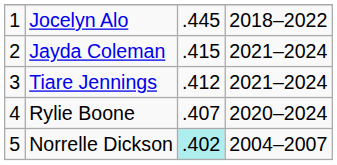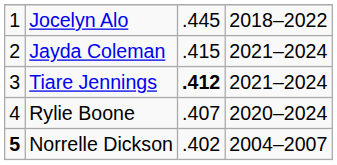(201, 82) normal -> (201, 82) bold
(15, 145) normal -> (15, 145) bold
(201, 145) paleturquoise background -> (201, 145) no background
